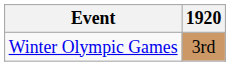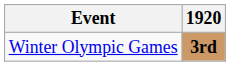(204, 46) normal -> (204, 46) bold
